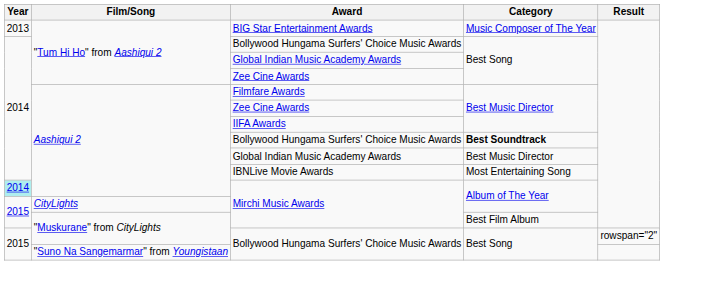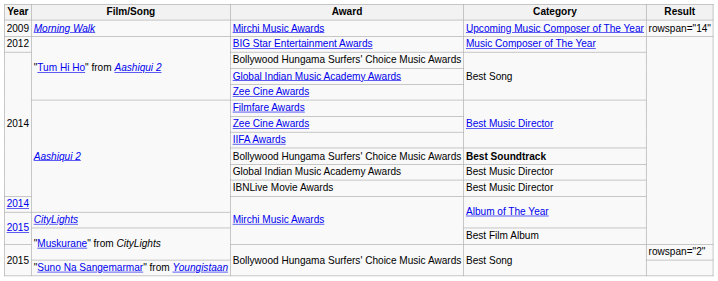+ row: (64, 28)
(18, 28) 2013 -> (18, 44) 2012
(518, 172) Most Entertaining Song -> (510, 188) Best Music Director
(18, 188) paleturquoise background -> (18, 204) no background
